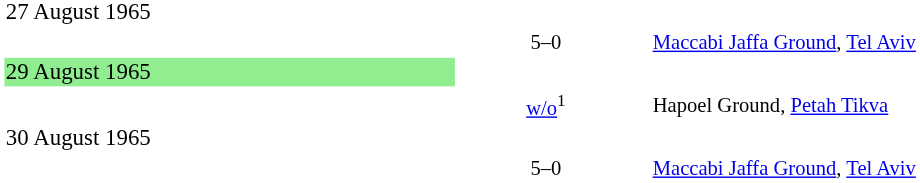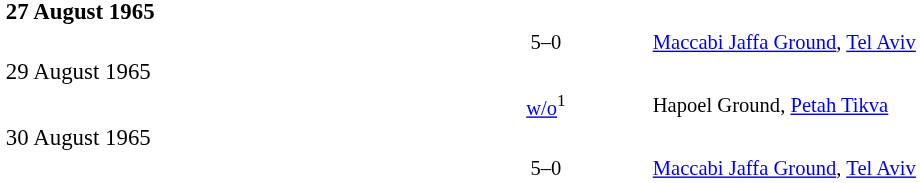(78, 11) normal -> (80, 11) bold
(78, 71) lightgreen background -> (78, 71) no background
